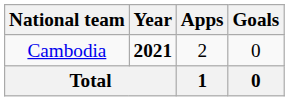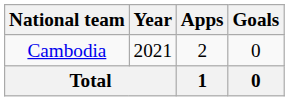(153, 50) bold -> (153, 50) normal
